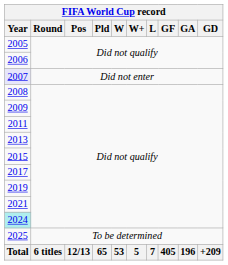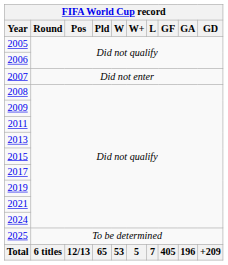(18, 76) lavender background -> (18, 76) no background
(18, 220) paleturquoise background -> (18, 220) no background
